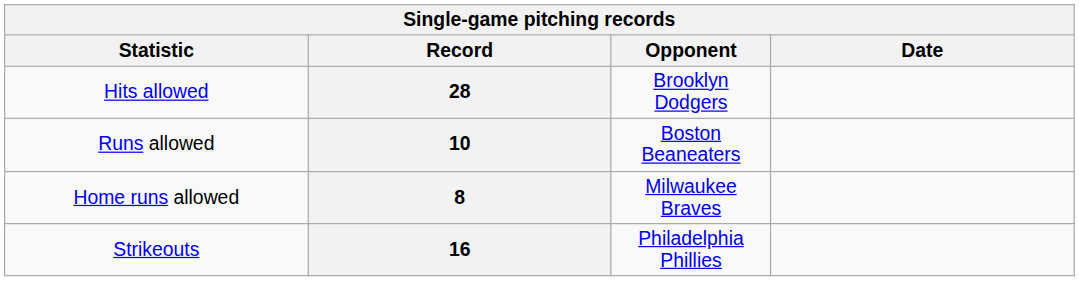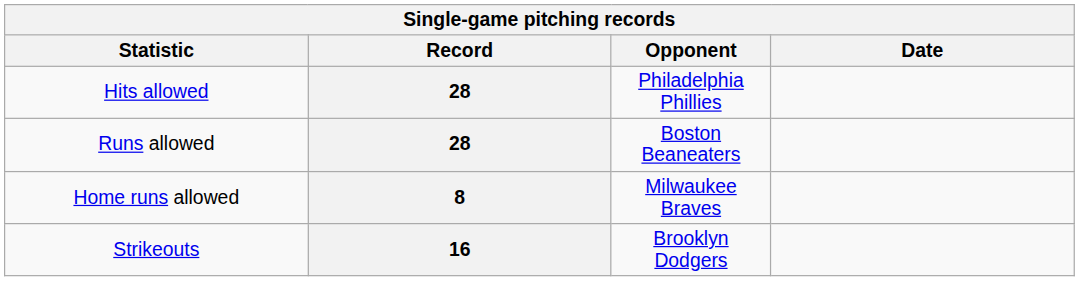(691, 92) Brooklyn Dodgers -> (691, 92) Philadelphia Phillies
(460, 144) 10 -> (460, 144) 28
(691, 249) Philadelphia Phillies -> (691, 249) Brooklyn Dodgers
